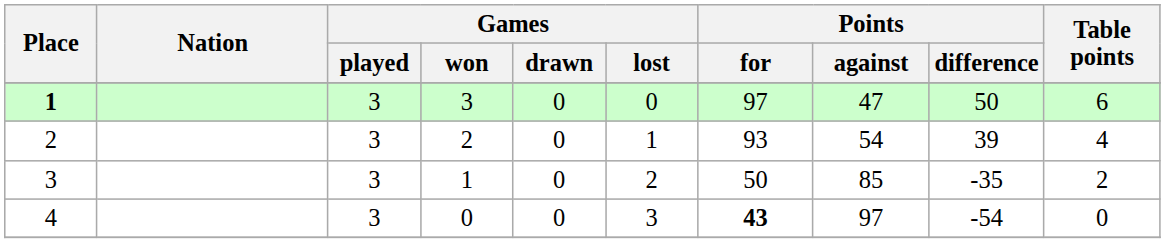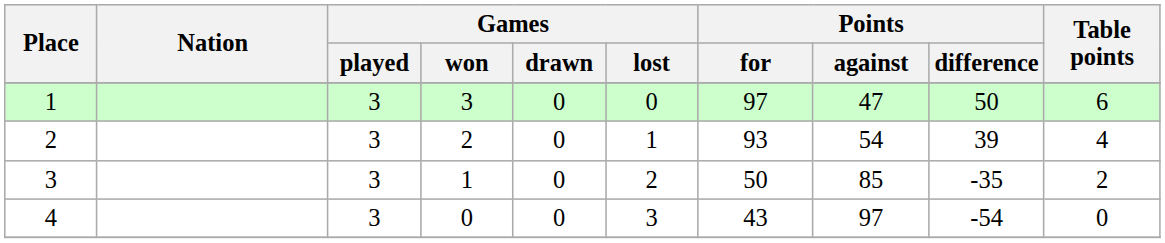(51, 101) bold -> (51, 101) normal
(756, 218) bold -> (756, 218) normal
